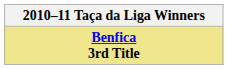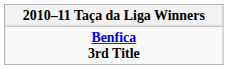(114, 45) khaki background -> (114, 45) no background
